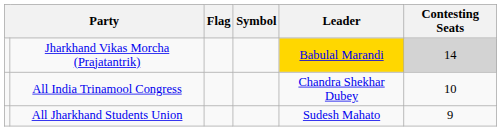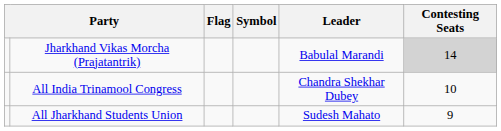(342, 55) gold background -> (342, 55) no background
